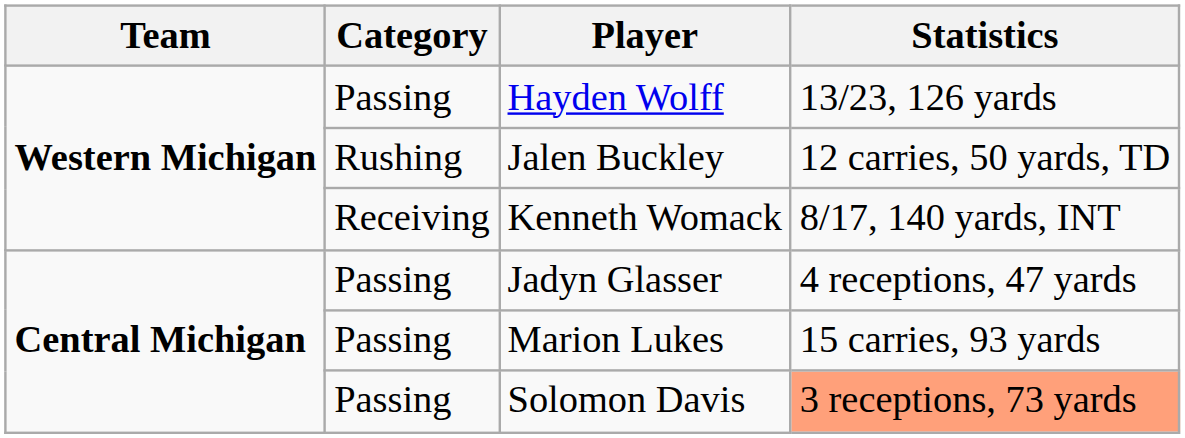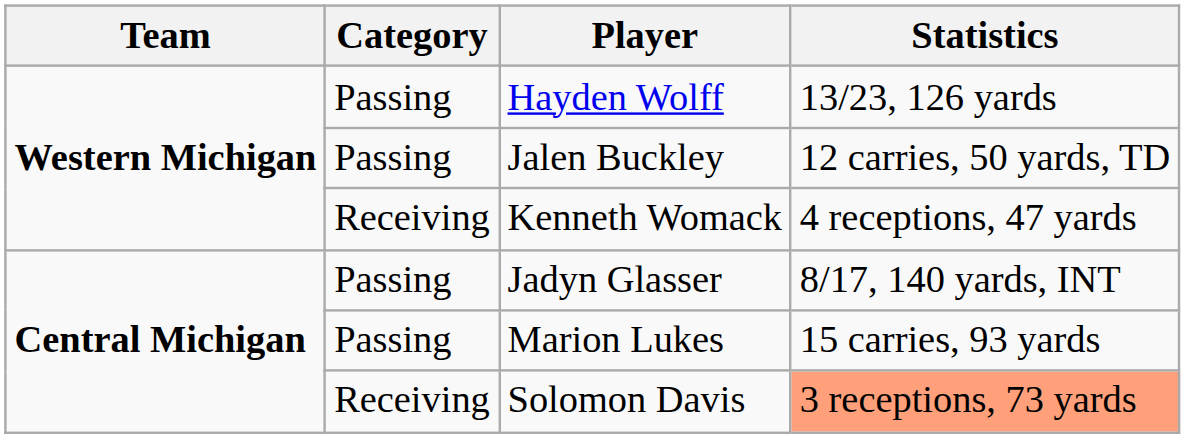(398, 157) Rushing -> (393, 157) Passing
(960, 218) 8/17, 140 yards, INT -> (968, 218) 4 receptions, 47 yards
(968, 278) 4 receptions, 47 yards -> (960, 278) 8/17, 140 yards, INT
(393, 400) Passing -> (412, 400) Receiving
